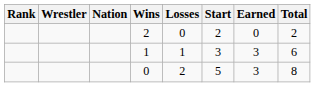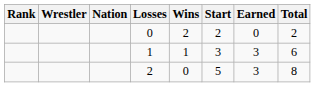columns swapped: (146, 14) <-> (182, 14)
